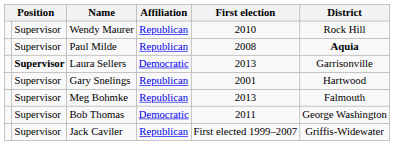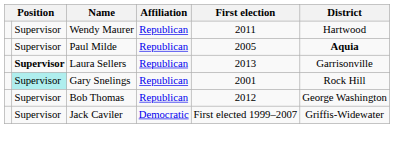(245, 30) 2010 -> (245, 30) 2011
(345, 30) Rock Hill -> (345, 30) Hartwood
(245, 47) 2008 -> (245, 47) 2005
(164, 64) Democratic -> (164, 64) Republican
(38, 81) no background -> (38, 81) paleturquoise background
(345, 81) Hartwood -> (345, 81) Rock Hill
- row: (99, 98)
(164, 115) Democratic -> (164, 98) Republican
(245, 115) 2011 -> (245, 98) 2012
(164, 132) Republican -> (164, 115) Democratic
